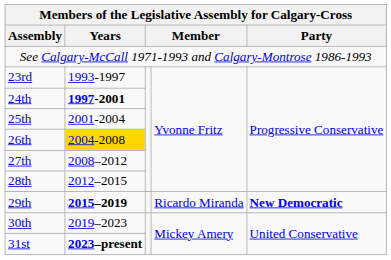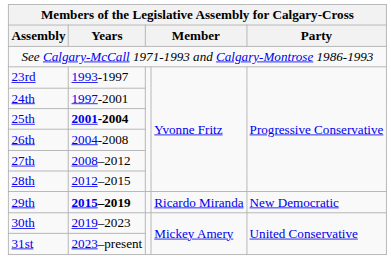(97, 98) bold -> (100, 98) normal
(97, 119) normal -> (100, 119) bold
(97, 139) gold background -> (100, 139) no background
(296, 202) bold -> (294, 202) normal
(105, 243) bold -> (107, 243) normal
